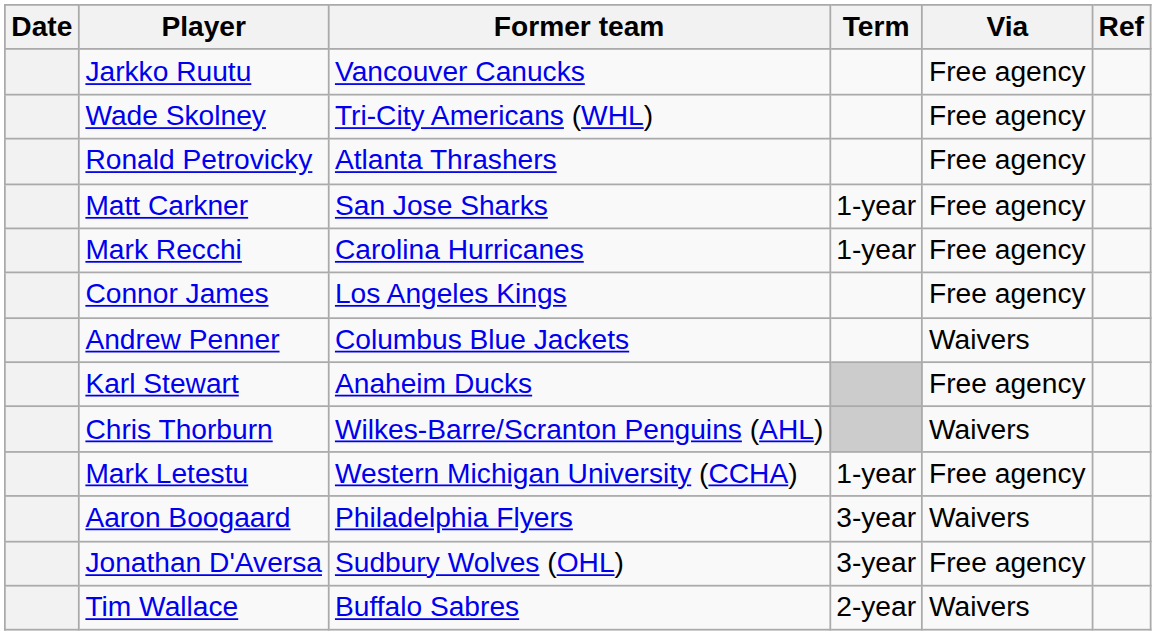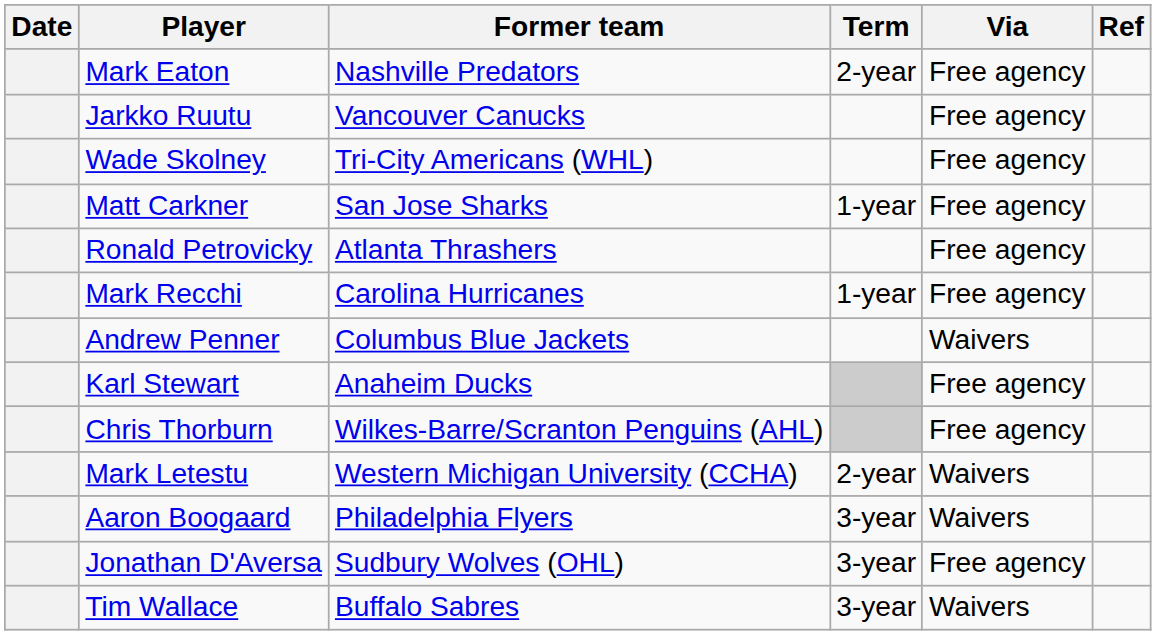+ row: (157, 71)
rows swapped: (167, 205) <-> (199, 160)
- row: (177, 294)
(979, 428) Waivers -> (1007, 428) Free agency
(876, 473) 1-year -> (876, 473) 2-year
(1007, 473) Free agency -> (979, 473) Waivers
(876, 607) 2-year -> (876, 607) 3-year
